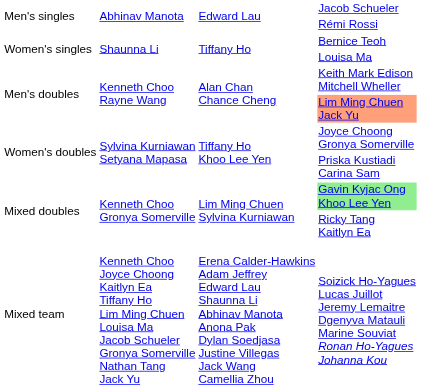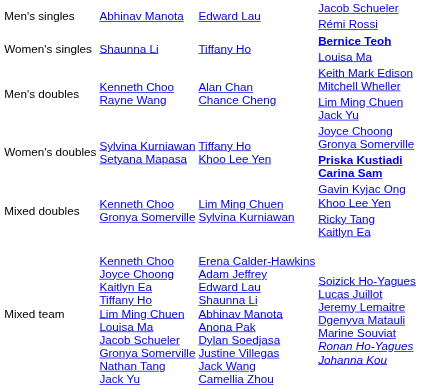(352, 41) normal -> (355, 41) bold
(361, 108) lightsalmon background -> (361, 108) no background
(357, 167) normal -> (360, 167) bold
(362, 196) lightgreen background -> (362, 196) no background
